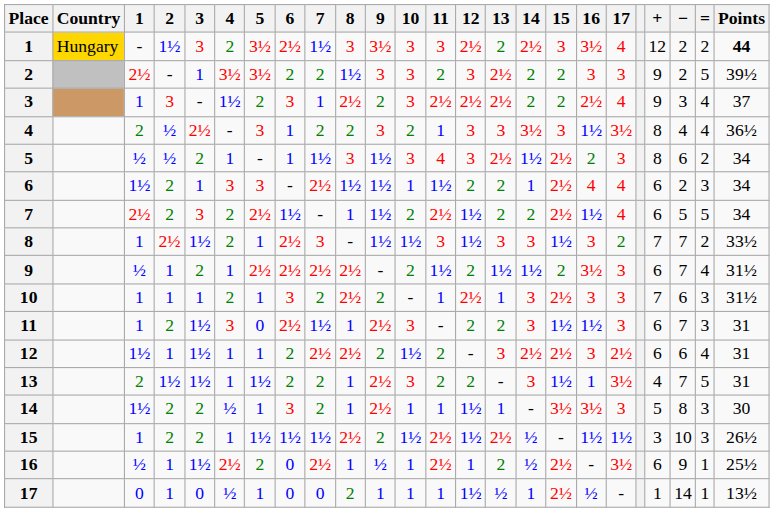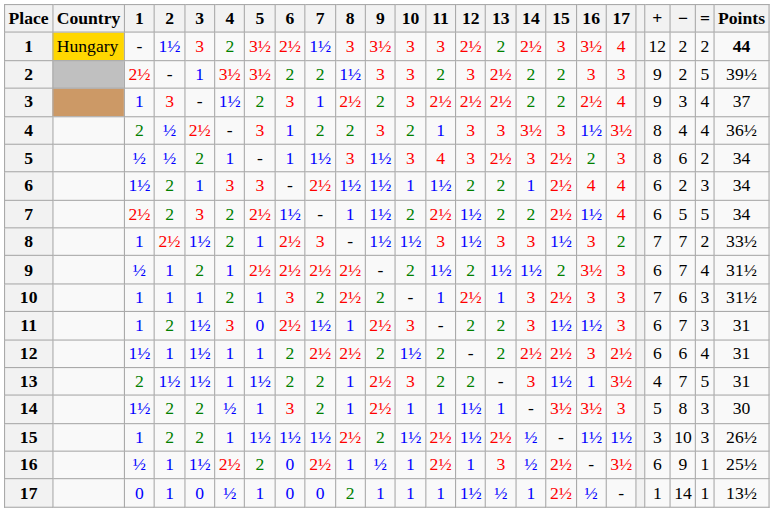(531, 158) 1½ -> (531, 158) 3
(501, 353) 3 -> (501, 353) 2
(501, 465) 2 -> (501, 465) 3
